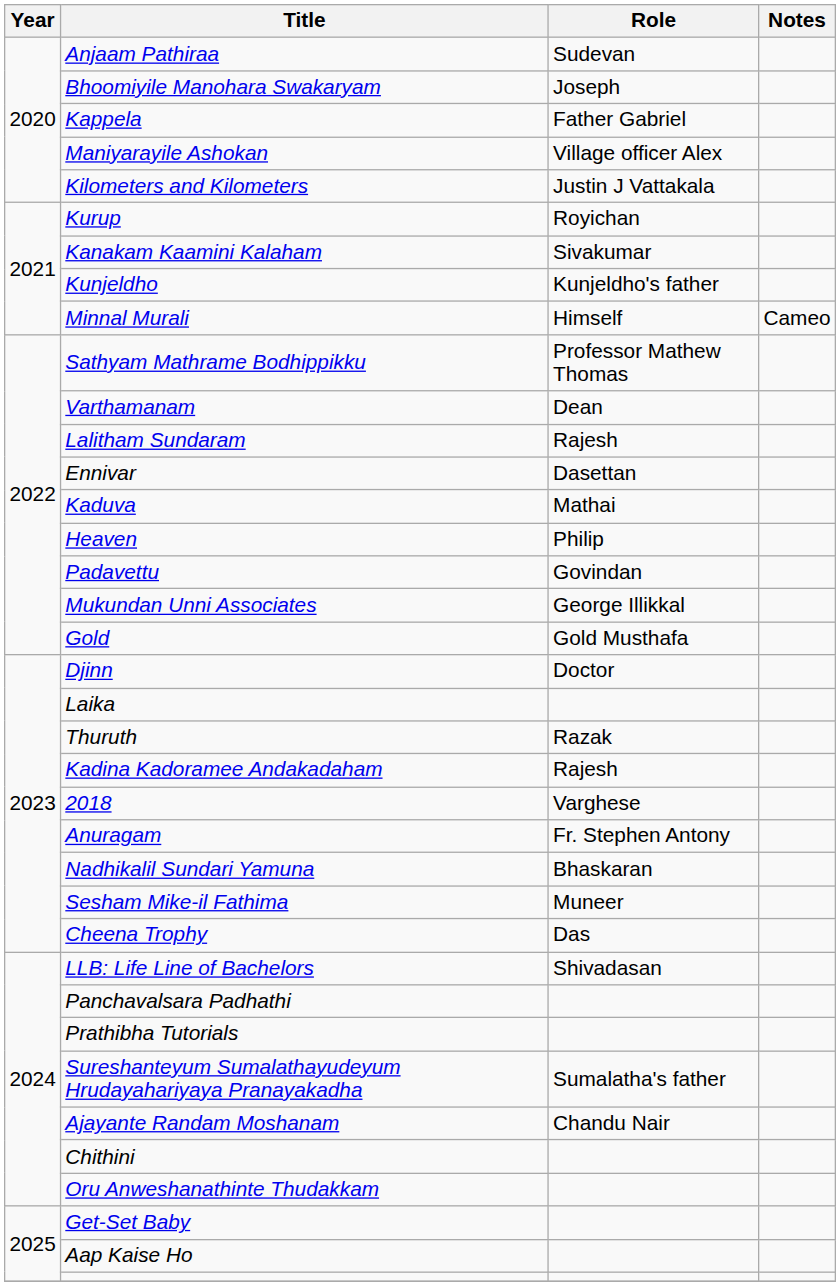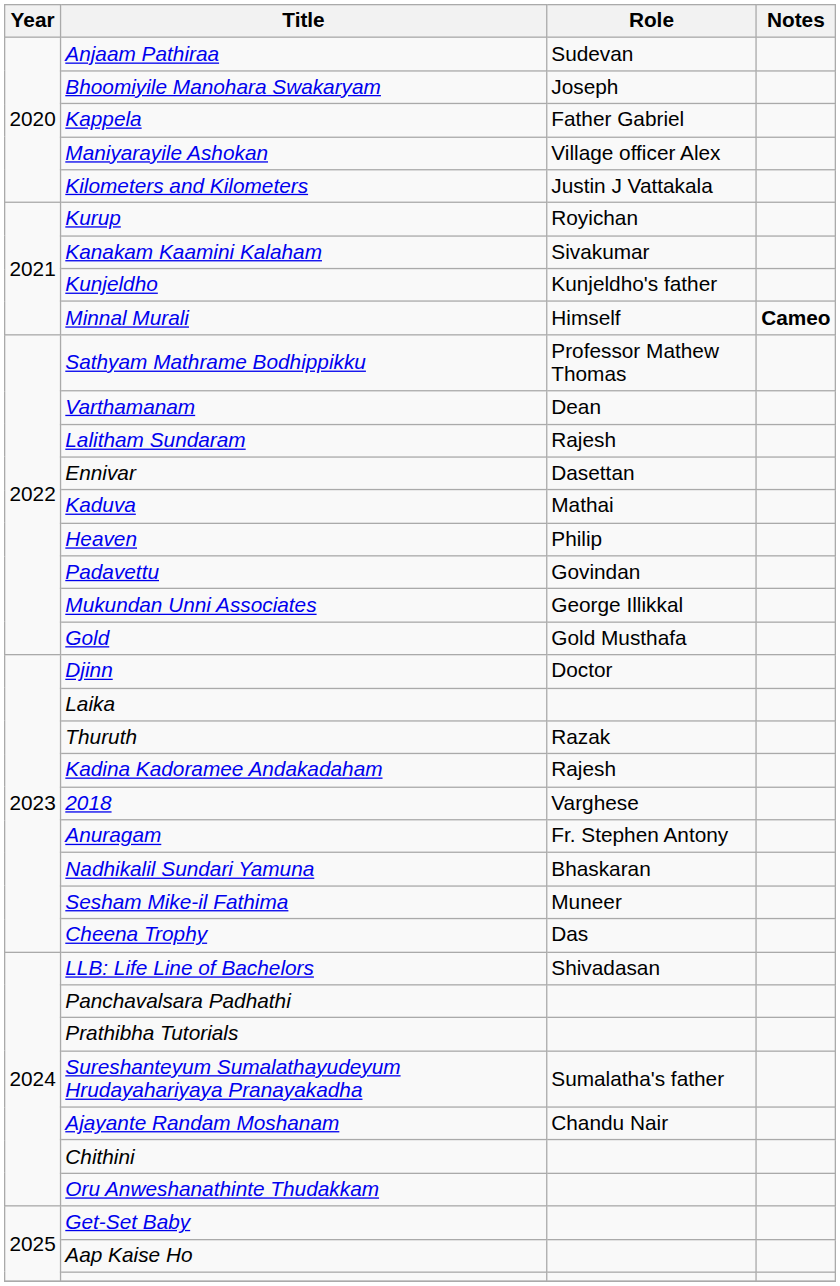(797, 317) normal -> (796, 317) bold
